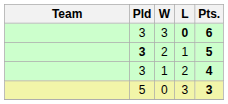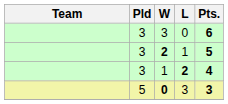(185, 33) bold -> (185, 33) normal
(142, 52) bold -> (142, 52) normal
(164, 52) normal -> (164, 52) bold
(185, 71) normal -> (185, 71) bold
(164, 90) normal -> (164, 90) bold
